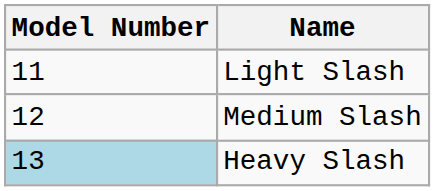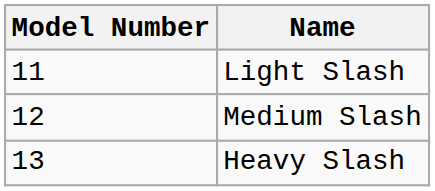(28, 162) lightblue background -> (28, 162) no background
